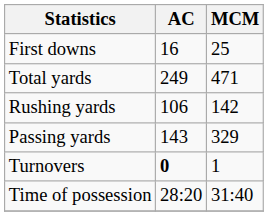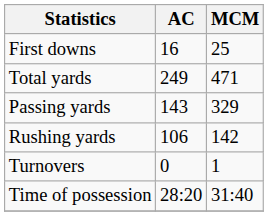rows swapped: (62, 107) <-> (60, 136)
(165, 166) bold -> (165, 166) normal
